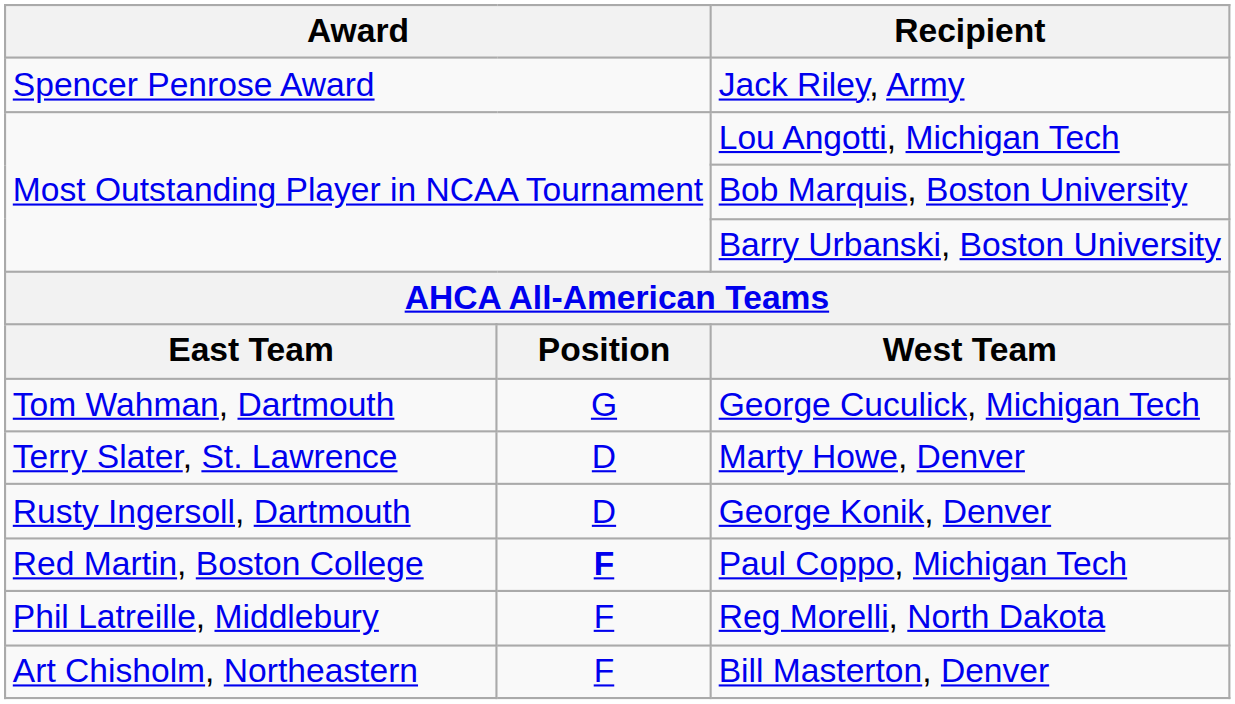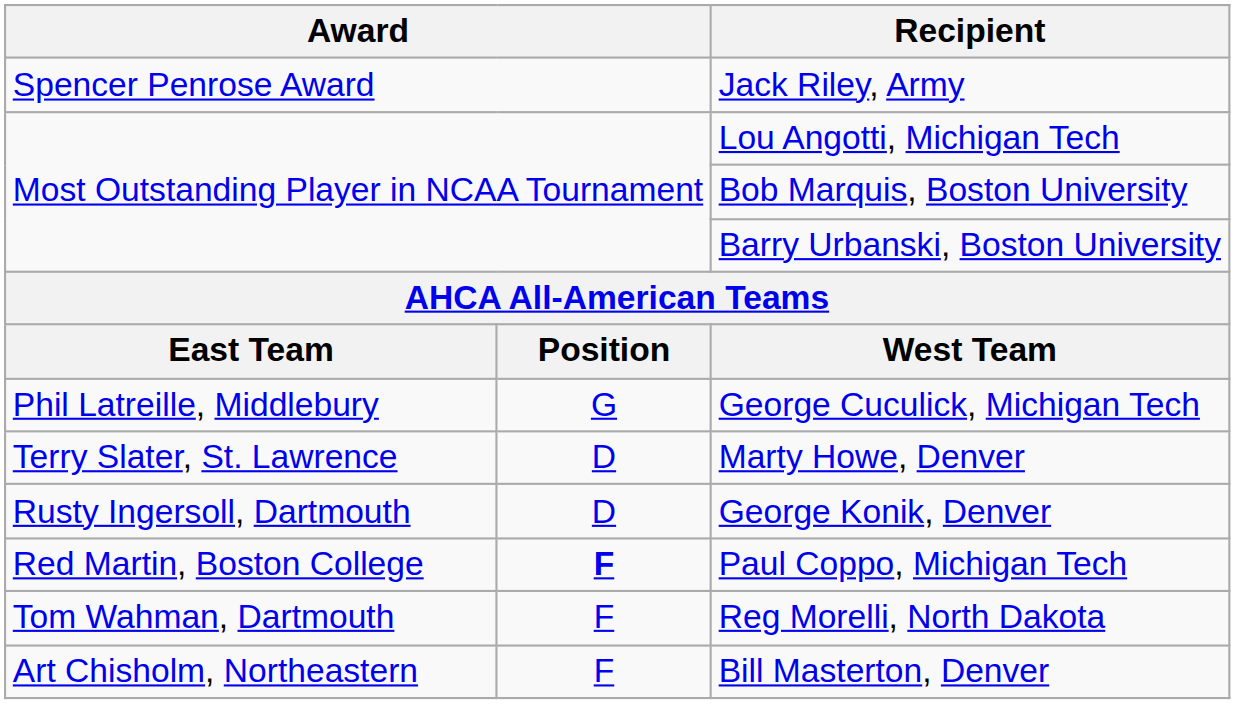(204, 404) Tom Wahman, Dartmouth -> (196, 404) Phil Latreille, Middlebury
(196, 617) Phil Latreille, Middlebury -> (204, 617) Tom Wahman, Dartmouth
